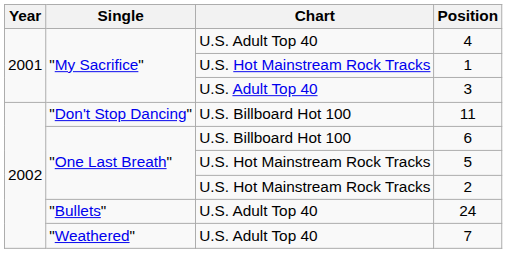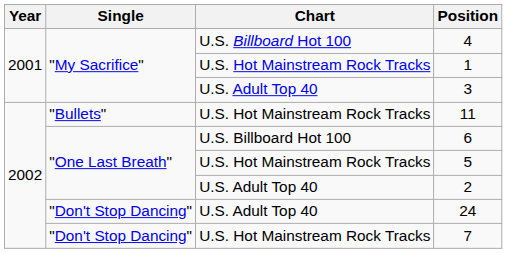(258, 41) U.S. Adult Top 40 -> (275, 41) U.S. Billboard Hot 100
(121, 114) "Don't Stop Dancing" -> (78, 114) "Bullets"
(275, 114) U.S. Billboard Hot 100 -> (315, 114) U.S. Hot Mainstream Rock Tracks
(315, 187) U.S. Hot Mainstream Rock Tracks -> (258, 187) U.S. Adult Top 40
(78, 211) "Bullets" -> (121, 211) "Don't Stop Dancing"
(92, 235) "Weathered" -> (121, 235) "Don't Stop Dancing"
(258, 235) U.S. Adult Top 40 -> (315, 235) U.S. Hot Mainstream Rock Tracks
